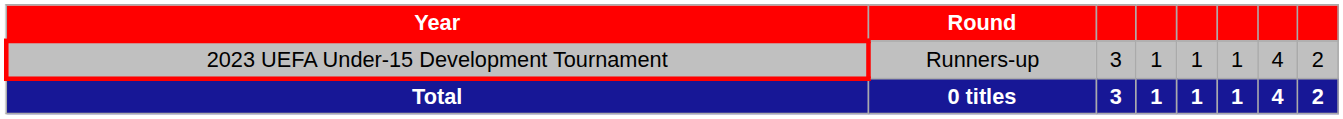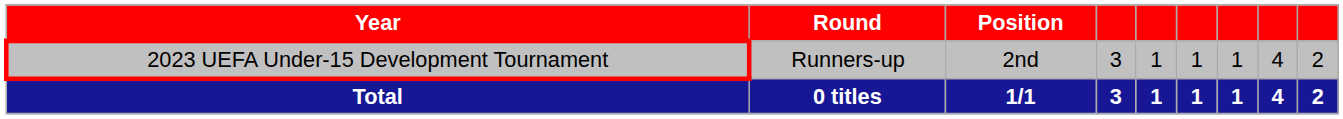+ column: (1021, 23)
